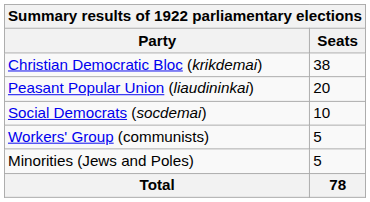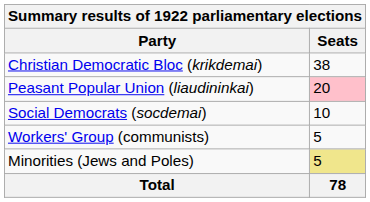(322, 88) no background -> (322, 88) pink background
(318, 161) no background -> (318, 161) khaki background
